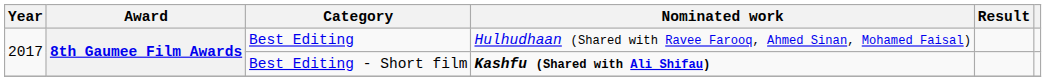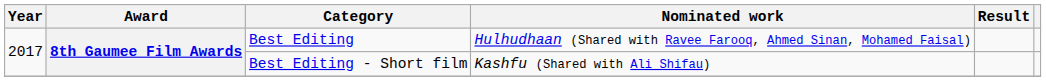(592, 64) bold -> (592, 64) normal
